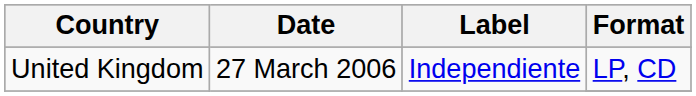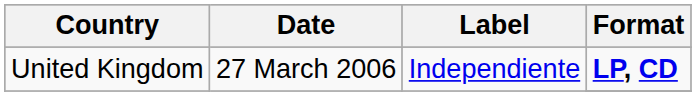(635, 68) normal -> (635, 68) bold
